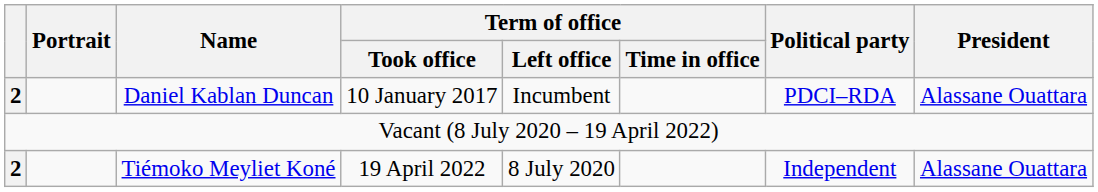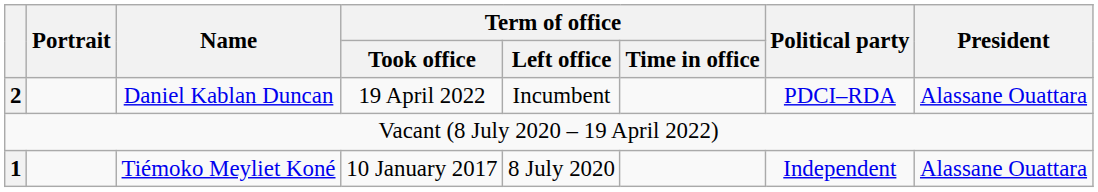(422, 95) 10 January 2017 -> (422, 95) 19 April 2022
(16, 167) 2 -> (16, 167) 1
(422, 167) 19 April 2022 -> (422, 167) 10 January 2017
